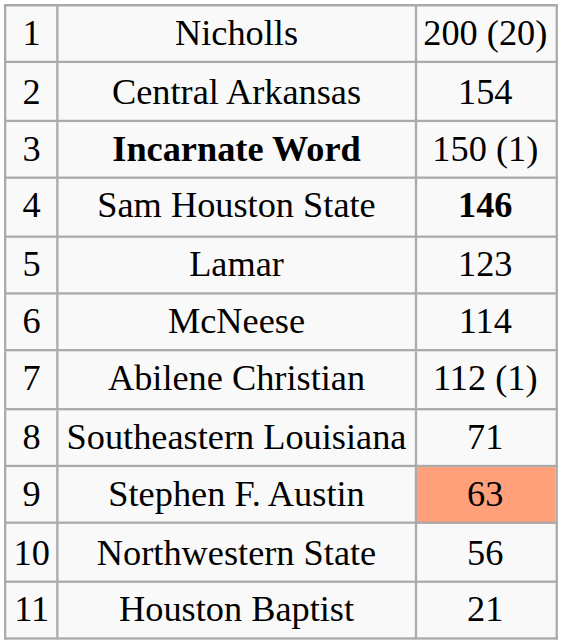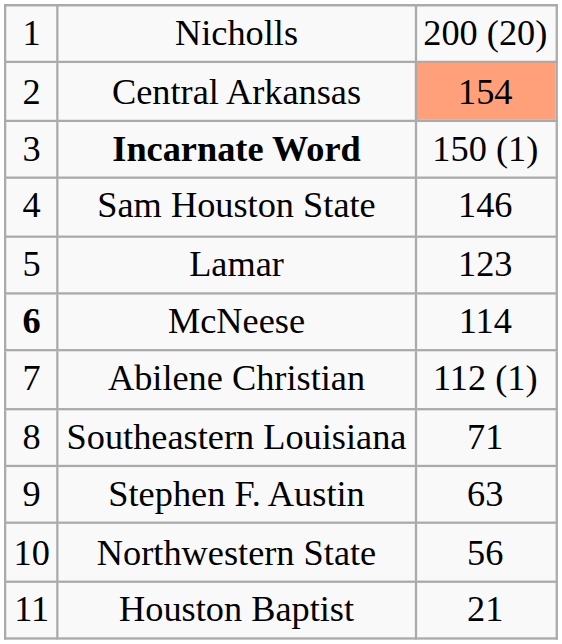(485, 90) no background -> (485, 90) lightsalmon background
(485, 206) bold -> (485, 206) normal
(32, 321) normal -> (32, 321) bold
(485, 494) lightsalmon background -> (485, 494) no background
